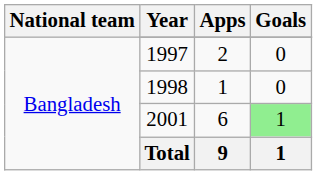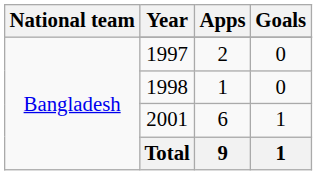(281, 119) lightgreen background -> (281, 119) no background
